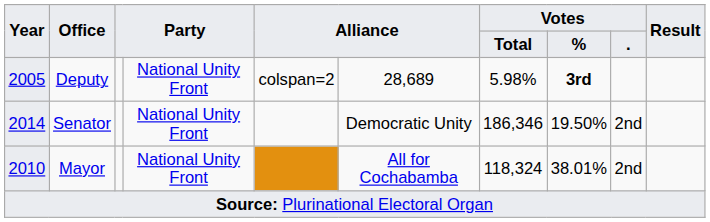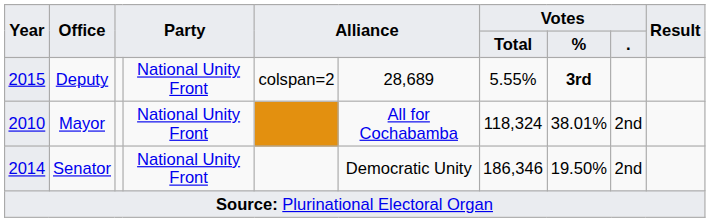(27, 80) 2005 -> (27, 80) 2015
(513, 80) 5.98% -> (513, 80) 5.55%
rows swapped: (82, 169) <-> (82, 124)
